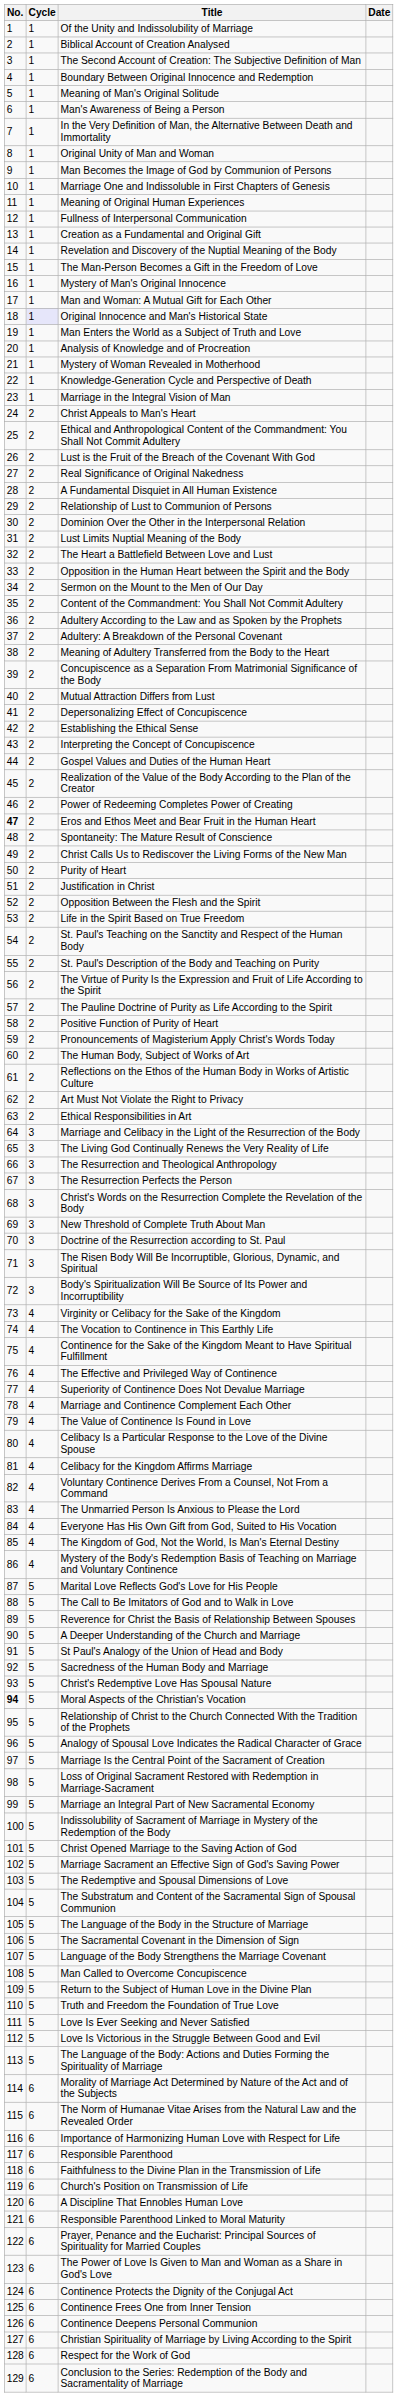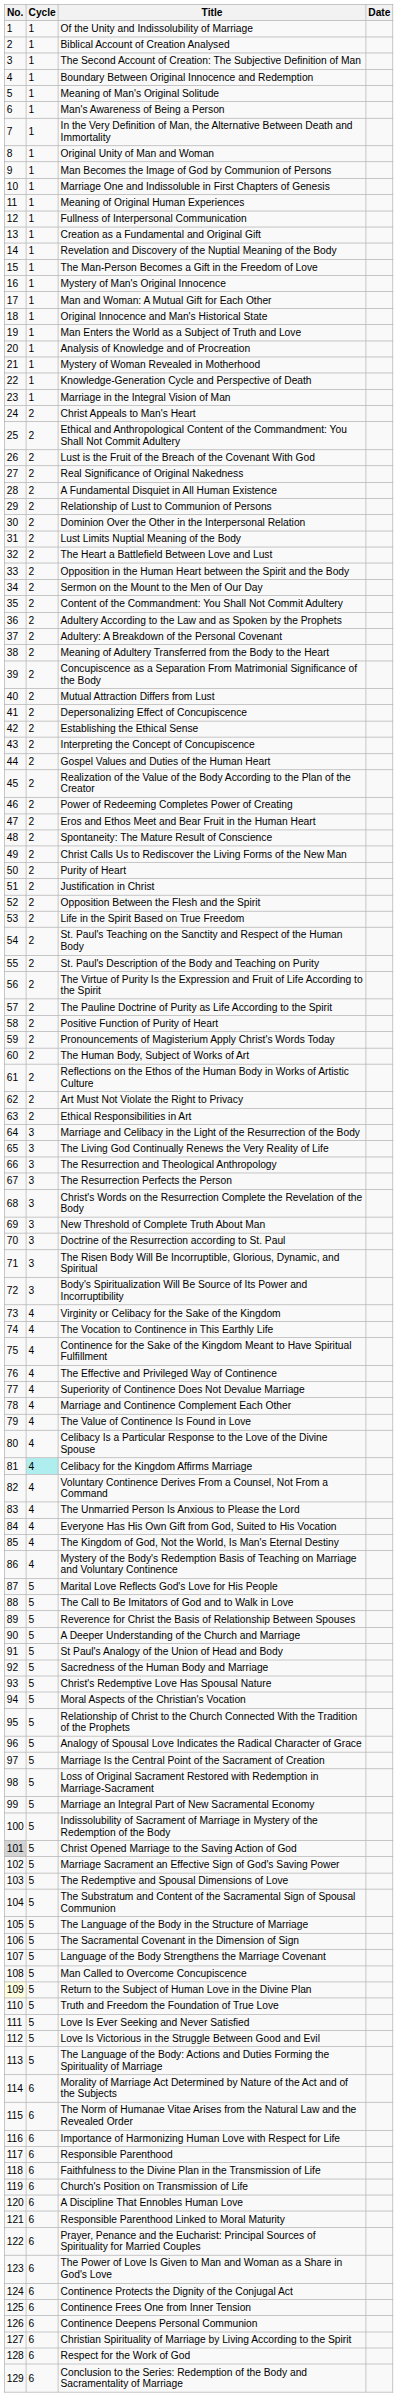(31, 316) lavender background -> (31, 316) no background
(12, 821) bold -> (12, 821) normal
(31, 1466) no background -> (31, 1466) paleturquoise background
(12, 1700) bold -> (12, 1700) normal
(15, 1848) no background -> (15, 1848) lightgrey background
(15, 1990) no background -> (15, 1990) lightyellow background
